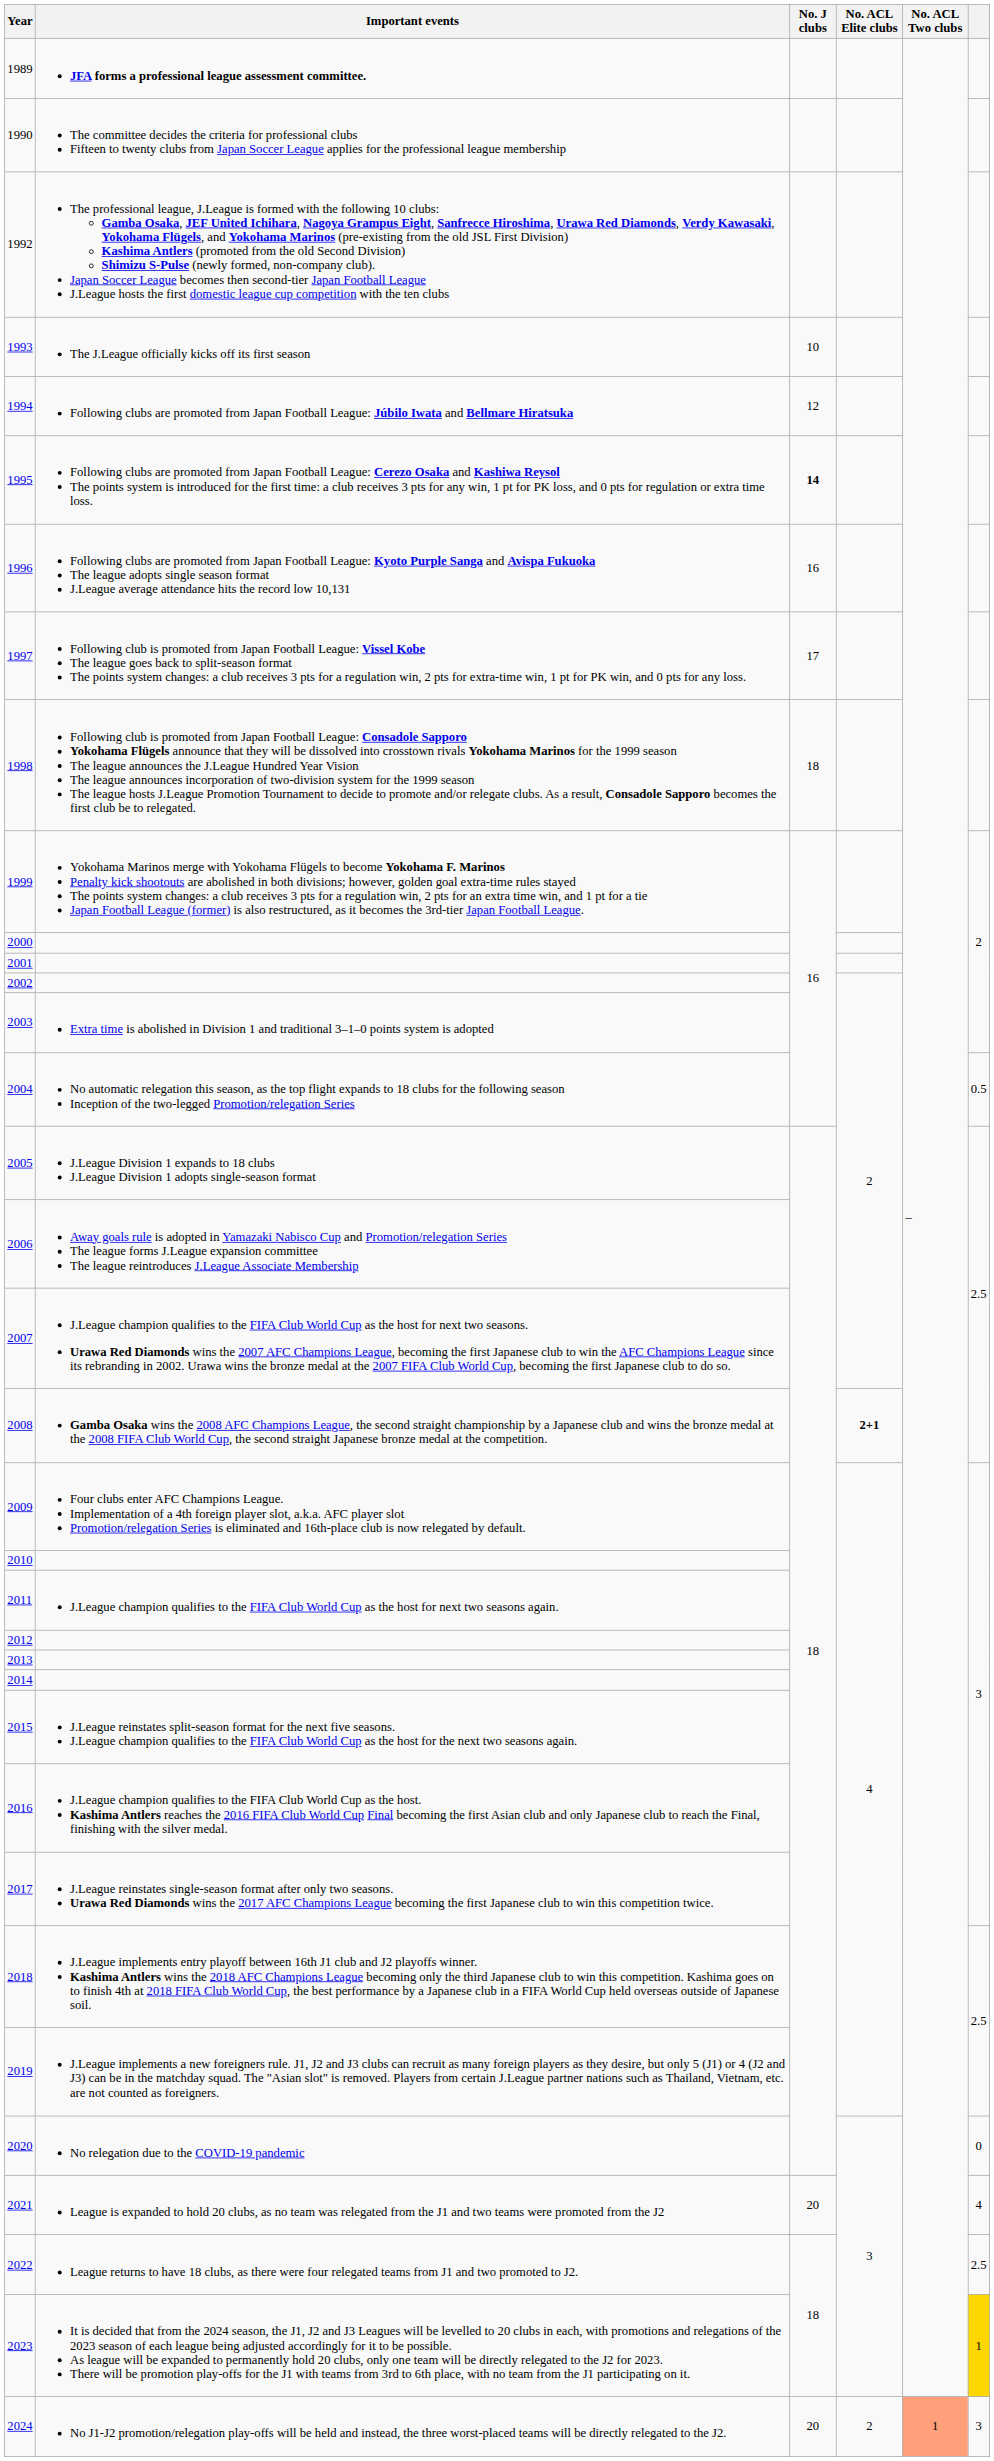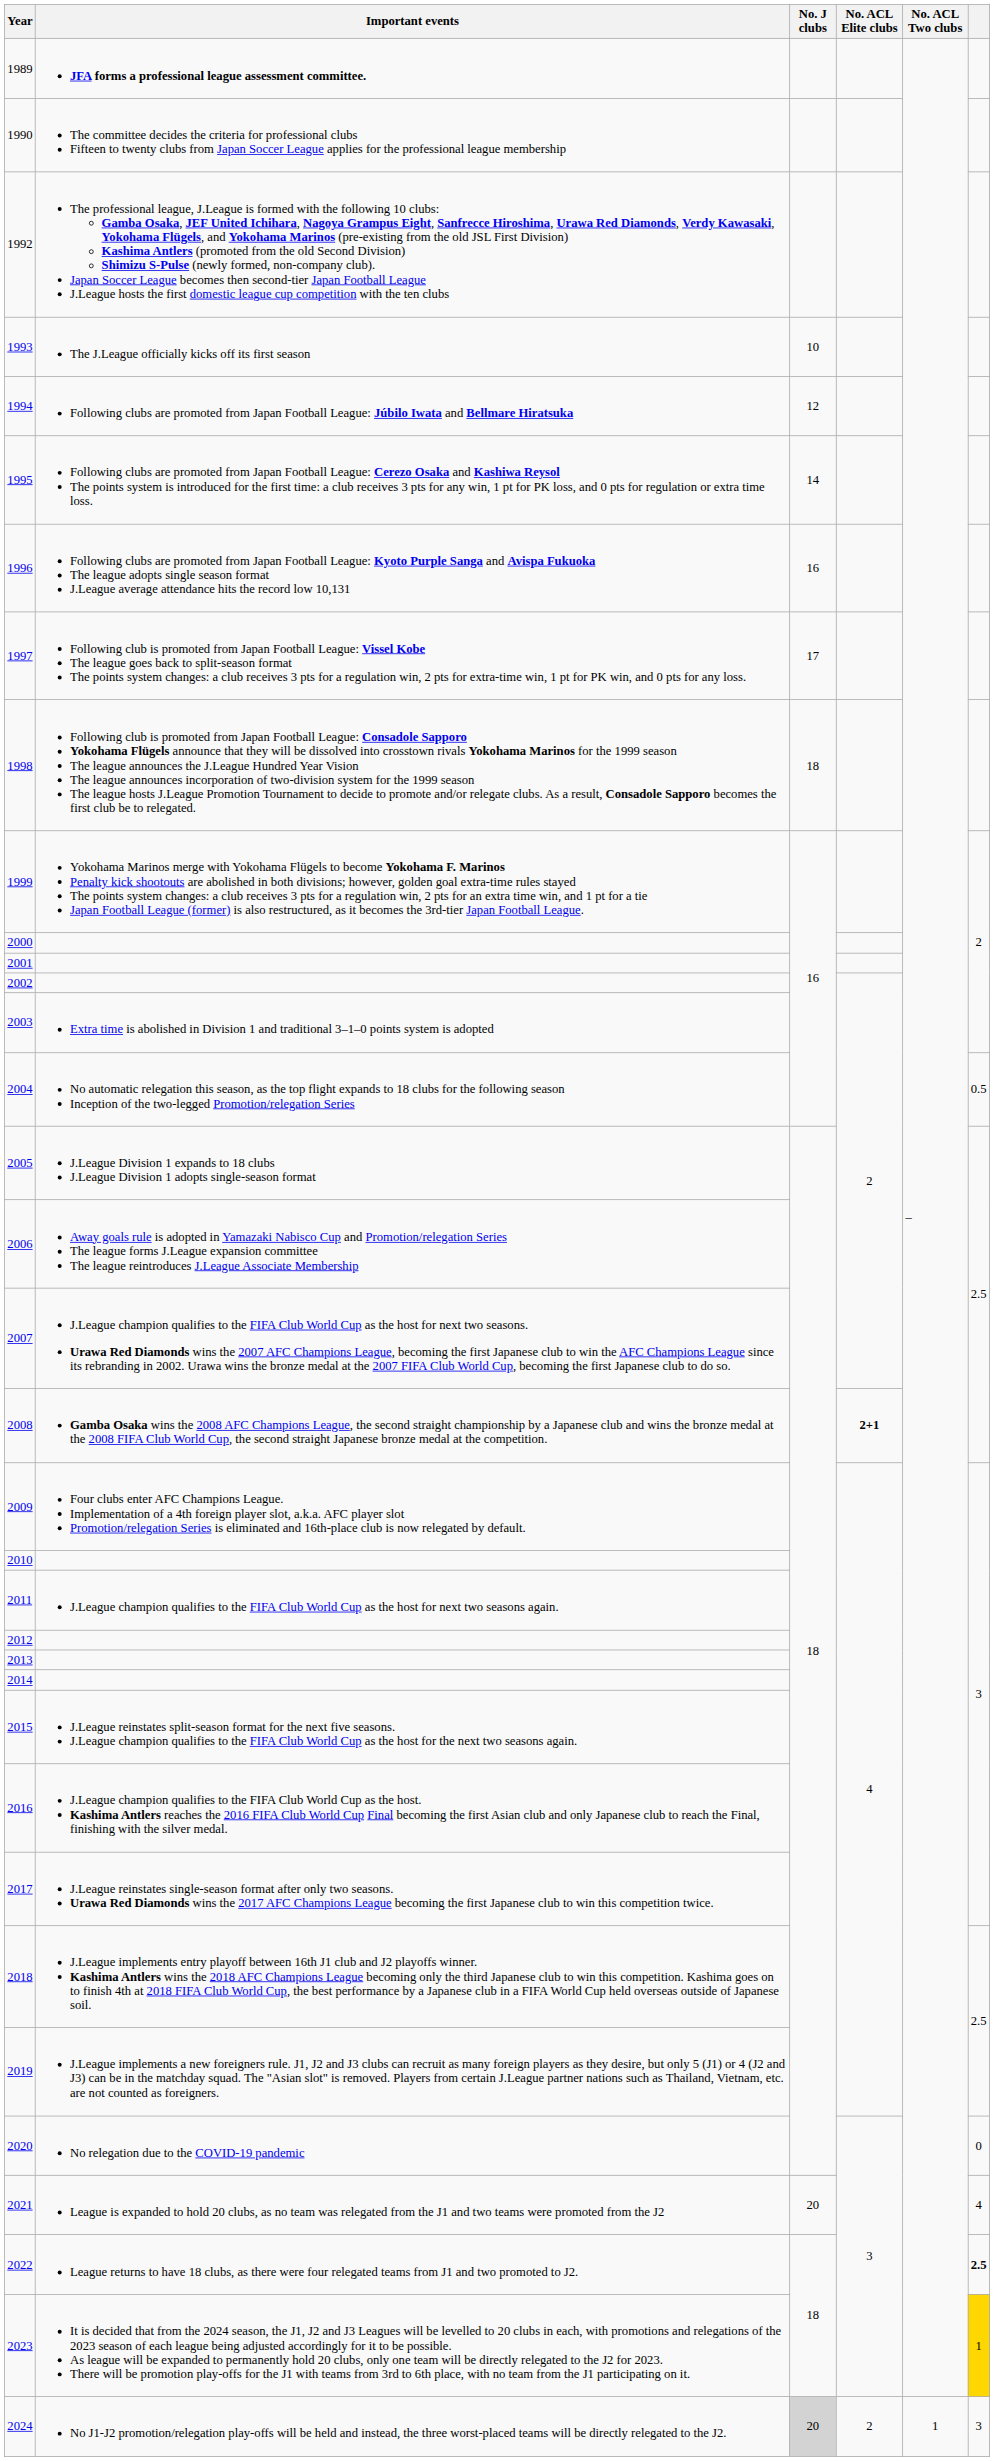(813, 480) bold -> (813, 480) normal
(979, 2264) normal -> (979, 2264) bold
(813, 2426) no background -> (813, 2426) lightgrey background
(935, 2426) lightsalmon background -> (935, 2426) no background
